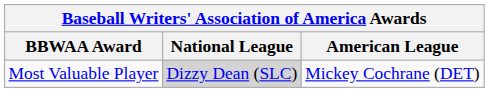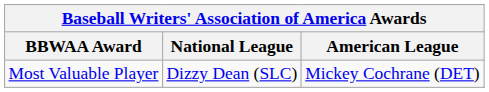(232, 73) lightgrey background -> (232, 73) no background
